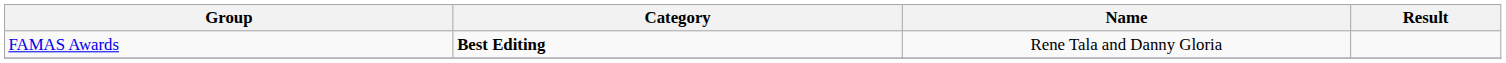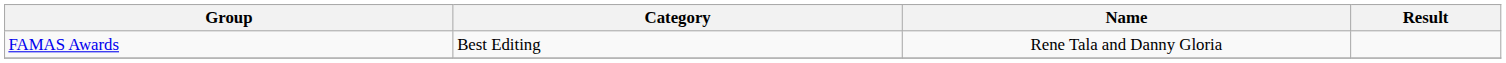(501, 44) bold -> (499, 44) normal
